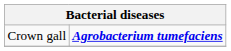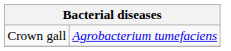(147, 35) bold -> (145, 35) normal
